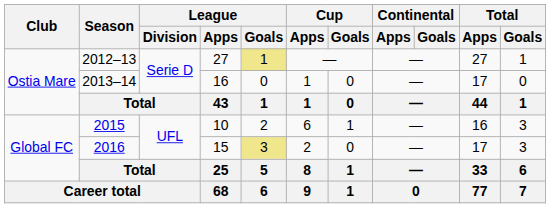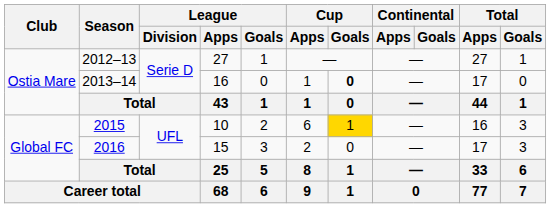(264, 59) khaki background -> (264, 59) no background
(350, 81) normal -> (350, 81) bold
(350, 125) no background -> (350, 125) gold background
(264, 147) khaki background -> (264, 147) no background
